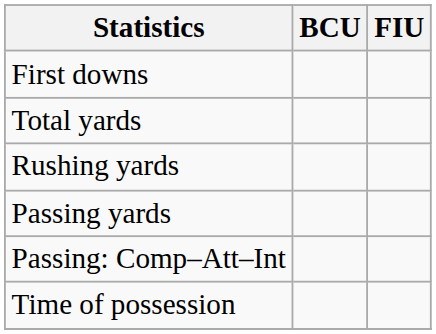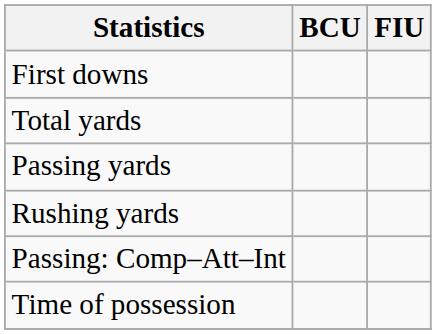rows swapped: (95, 166) <-> (91, 212)
